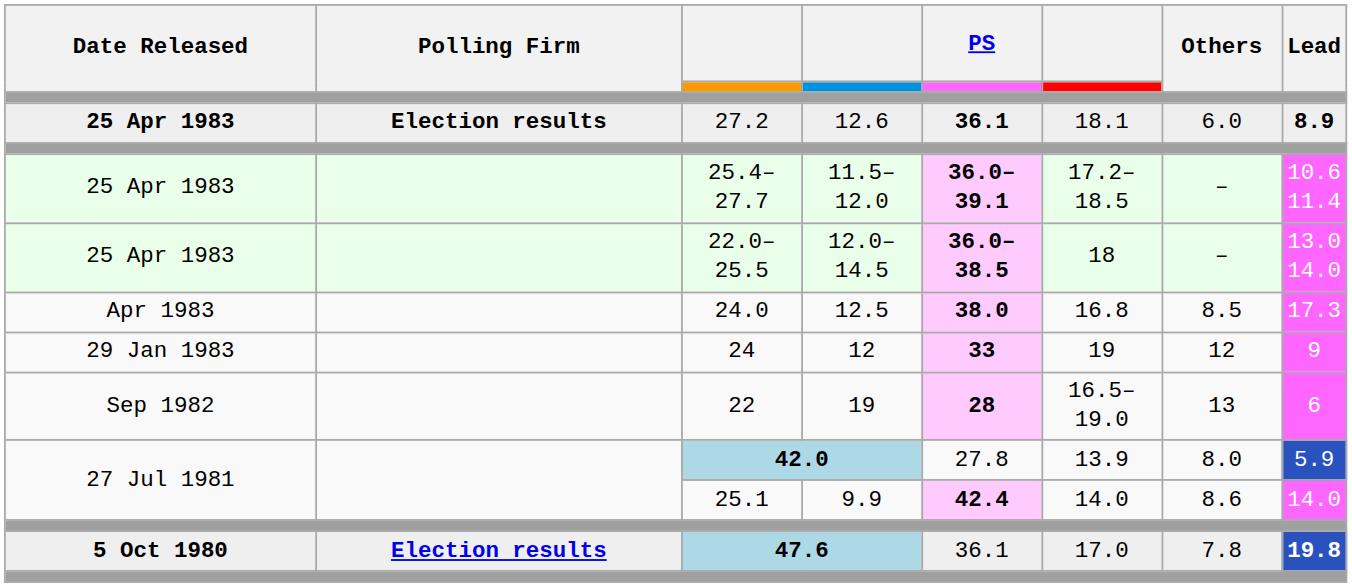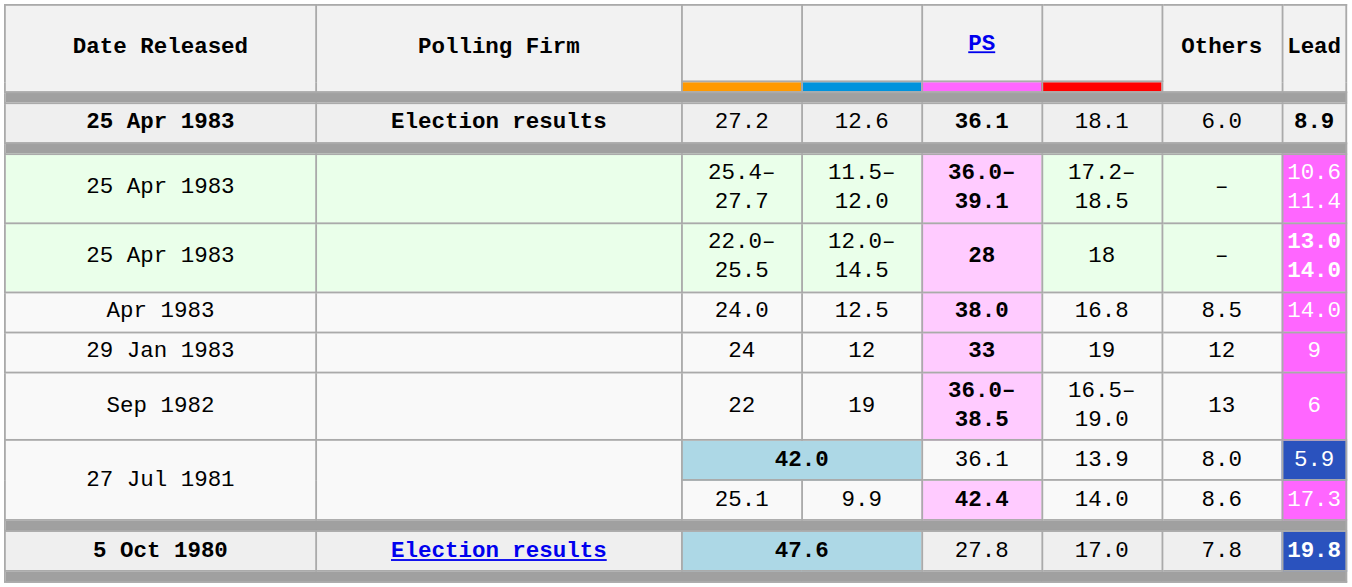(982, 258) 36.0–38.5 -> (982, 258) 28
(1314, 258) normal -> (1314, 258) bold
(1314, 312) 17.3 -> (1314, 312) 14.0
(982, 407) 28 -> (982, 407) 36.0–38.5
(982, 461) 27.8 -> (982, 461) 36.1
(1314, 501) 14.0 -> (1314, 501) 17.3
(982, 552) 36.1 -> (982, 552) 27.8
